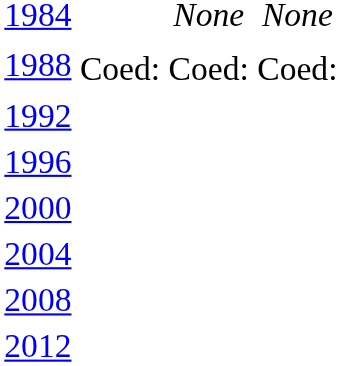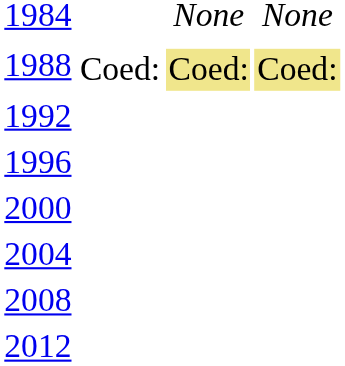(209, 69) no background -> (209, 69) khaki background
(297, 69) no background -> (297, 69) khaki background
